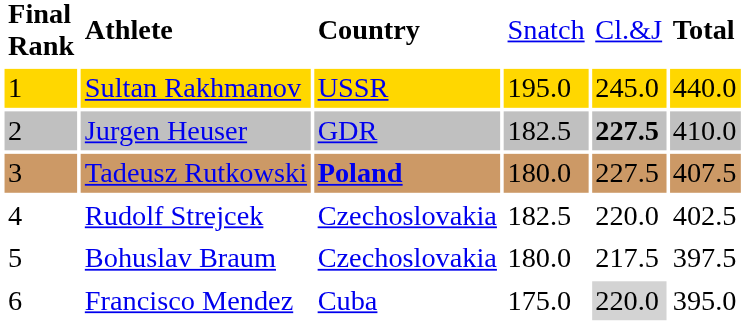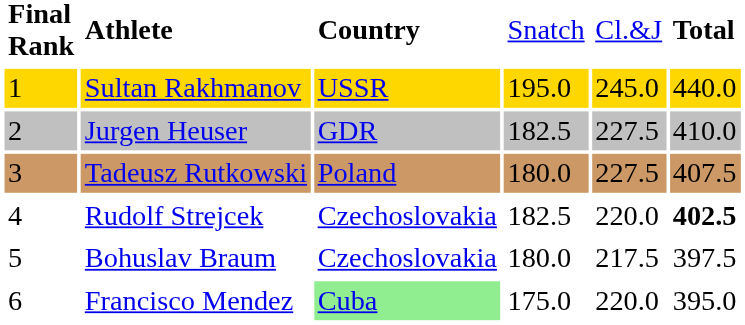(627, 130) bold -> (627, 130) normal
(360, 172) bold -> (357, 172) normal
(705, 215) normal -> (705, 215) bold
(348, 300) no background -> (348, 300) lightgreen background
(627, 300) lightgrey background -> (627, 300) no background
